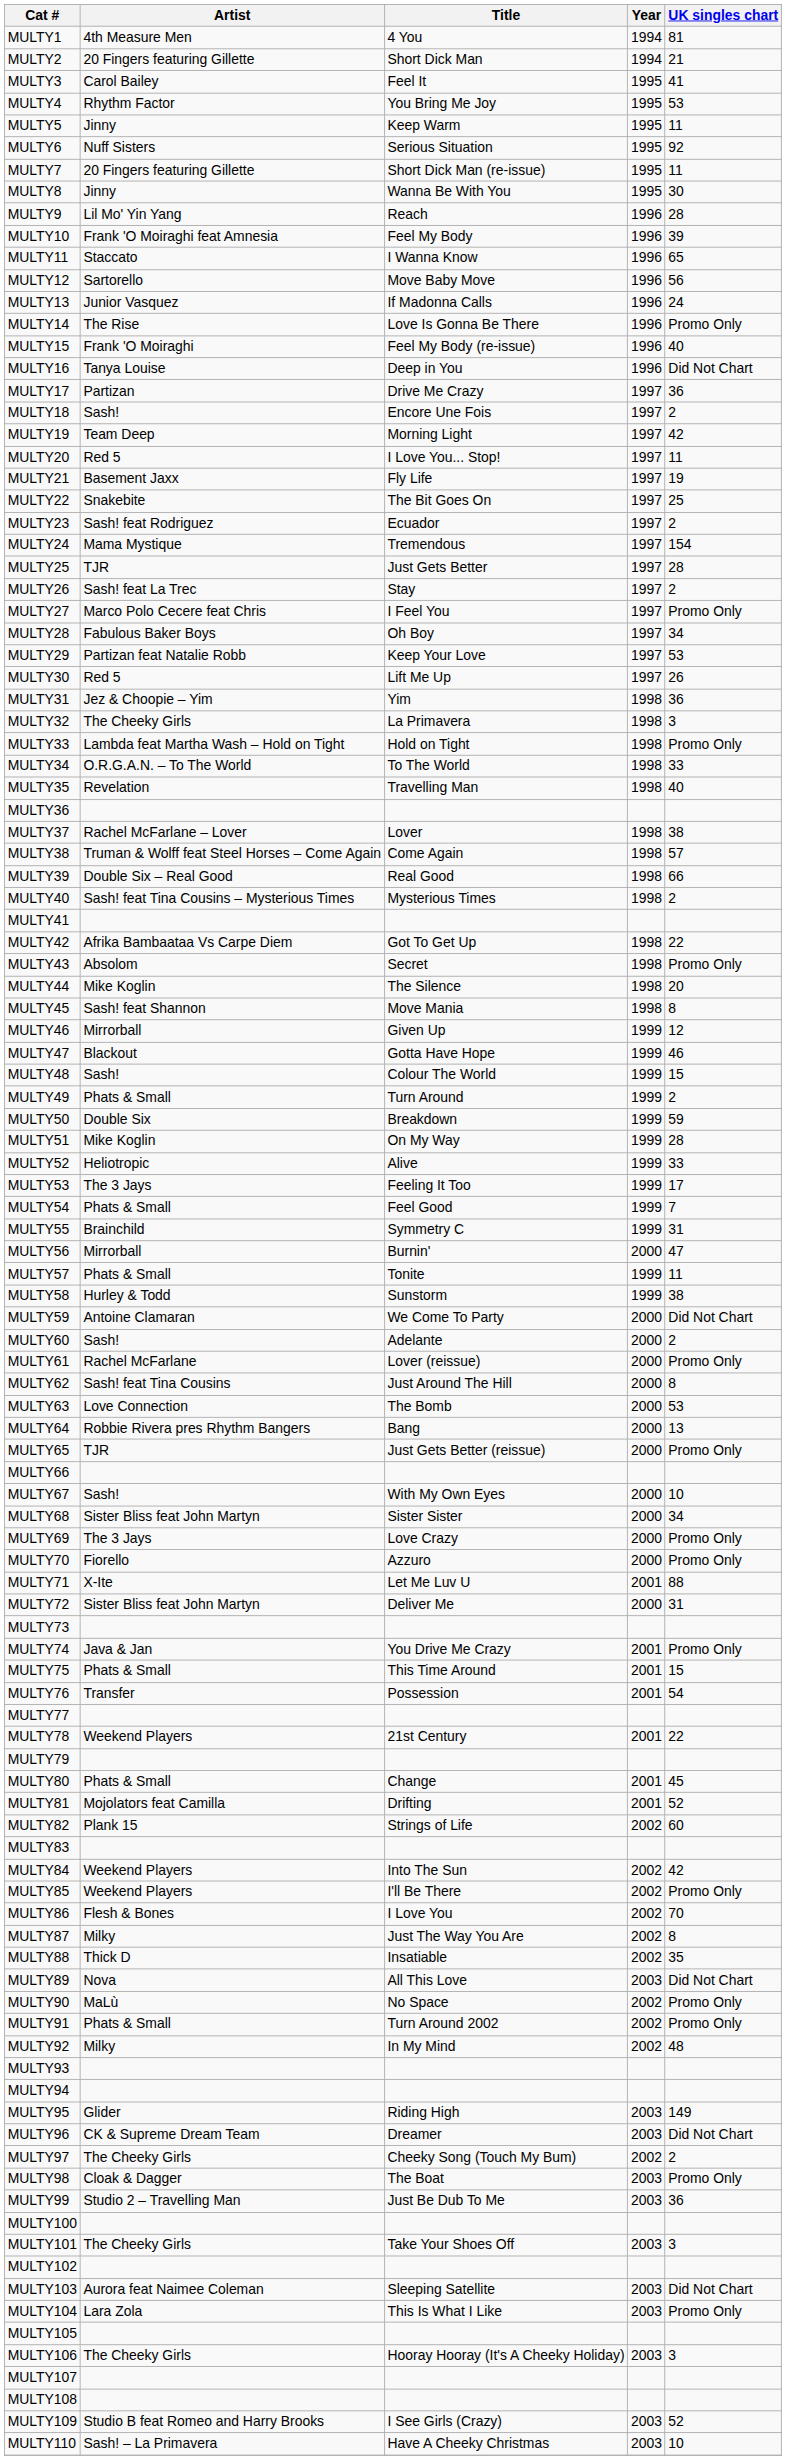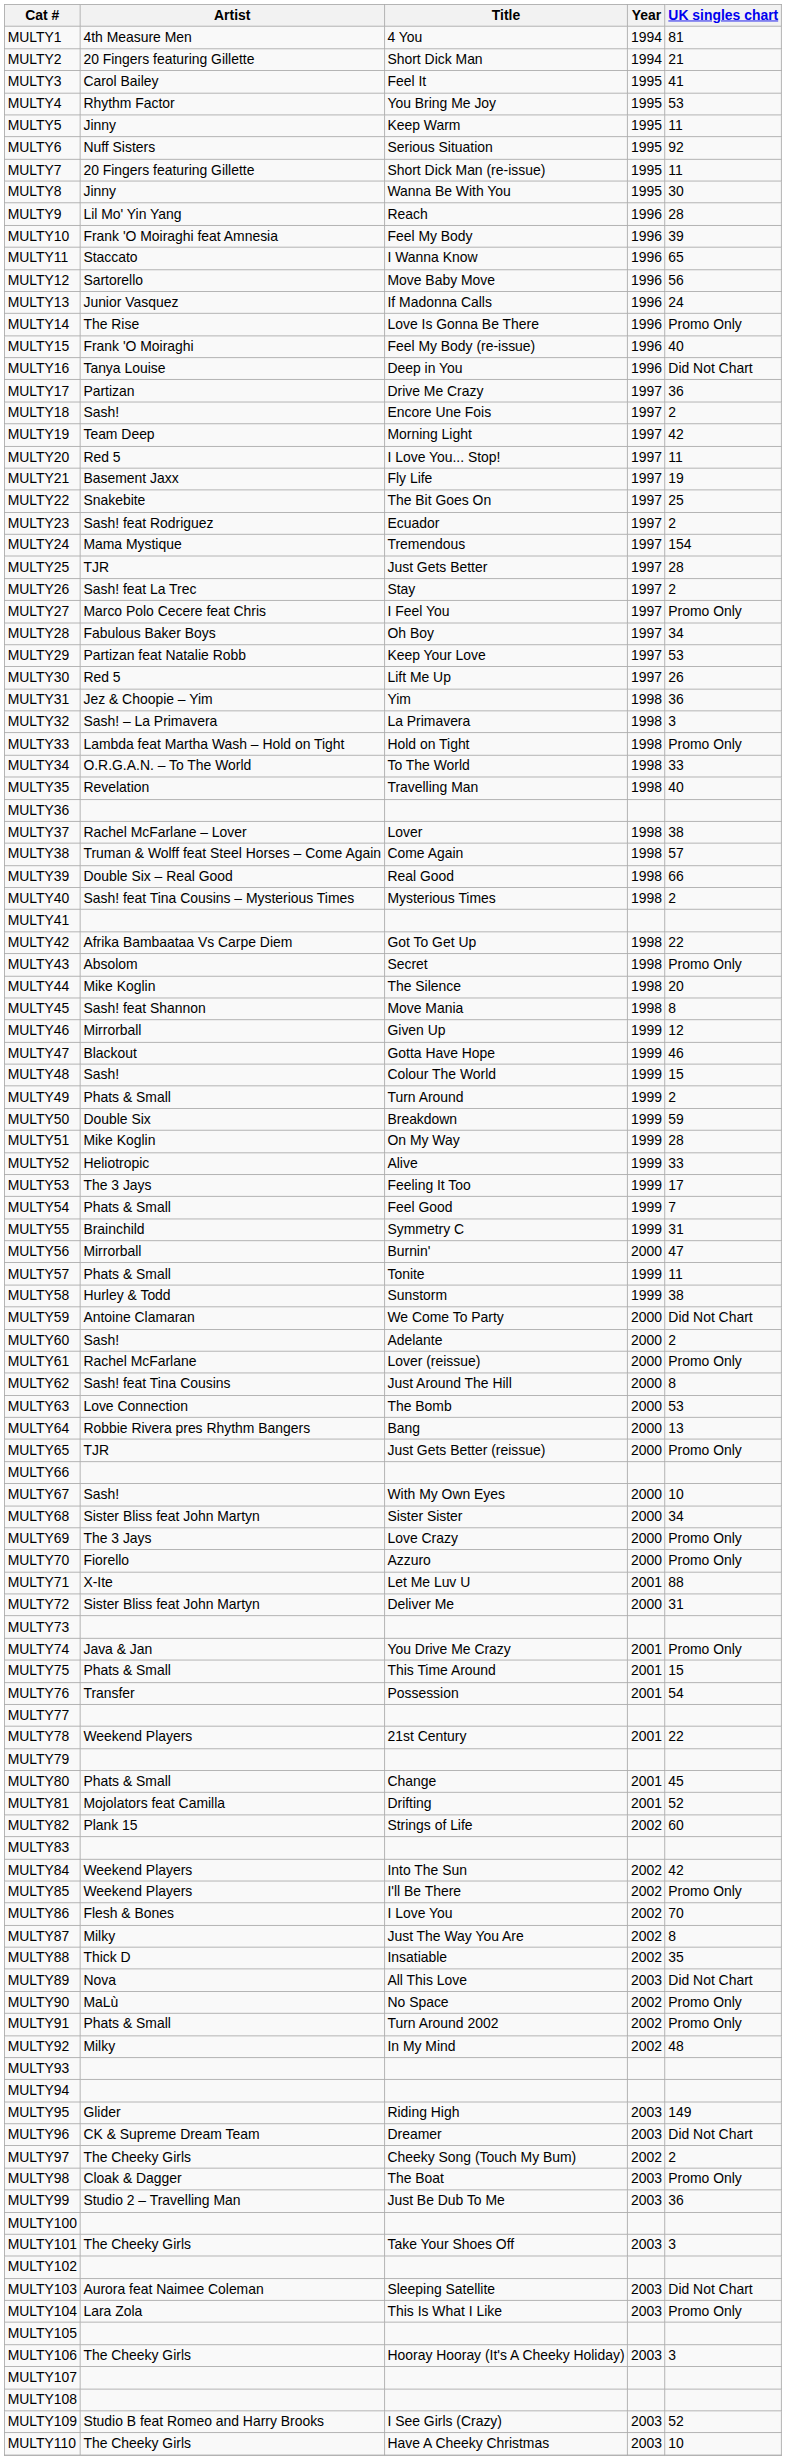(137, 721) The Cheeky Girls -> (150, 721) Sash! – La Primavera
(150, 2443) Sash! – La Primavera -> (137, 2443) The Cheeky Girls
